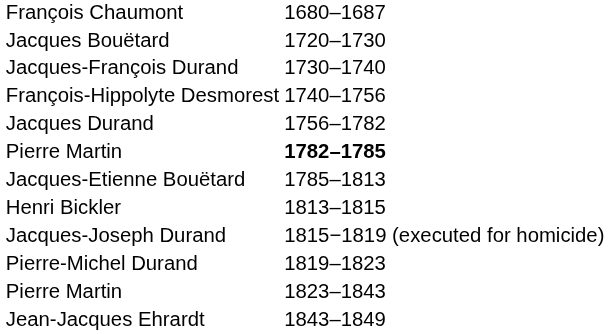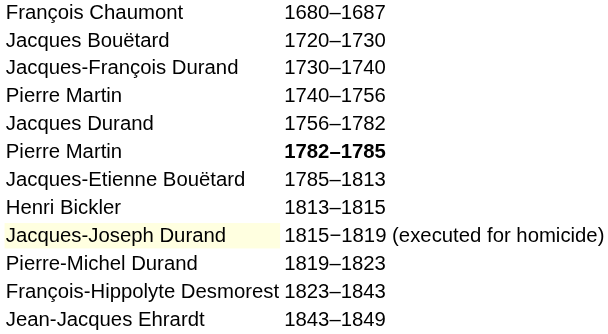(142, 95) François-Hippolyte Desmorest -> (64, 95) Pierre Martin
(116, 235) no background -> (116, 235) lightyellow background
(64, 291) Pierre Martin -> (142, 291) François-Hippolyte Desmorest
